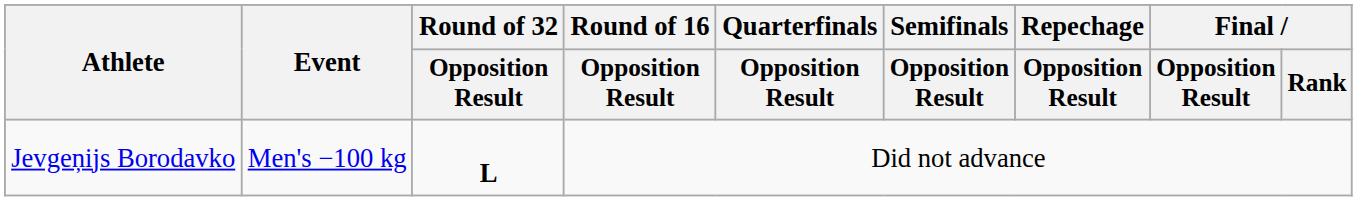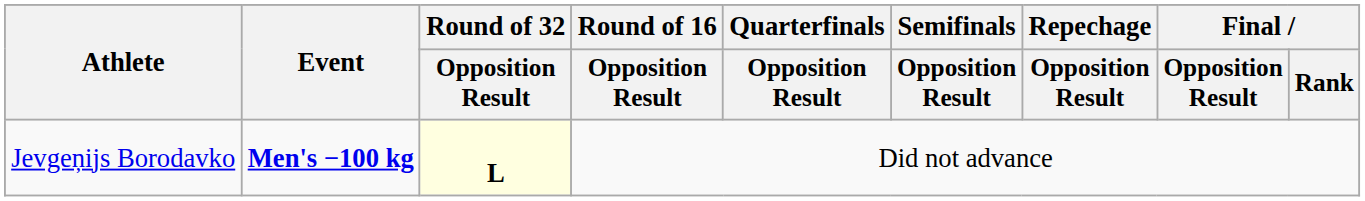(327, 157) normal -> (331, 157) bold
(489, 173) no background -> (496, 173) lightyellow background
